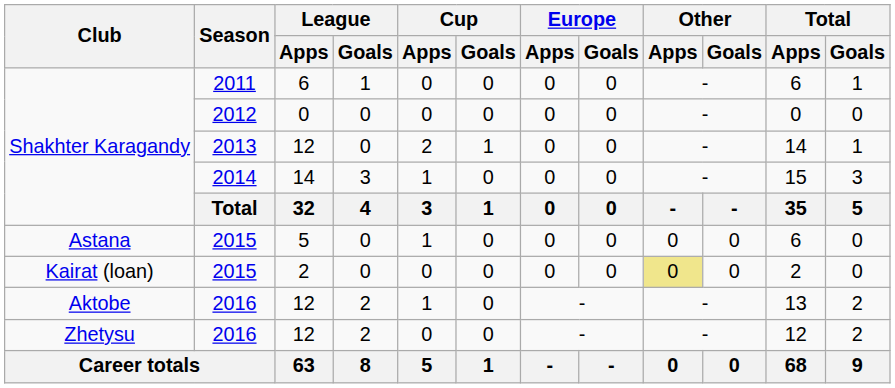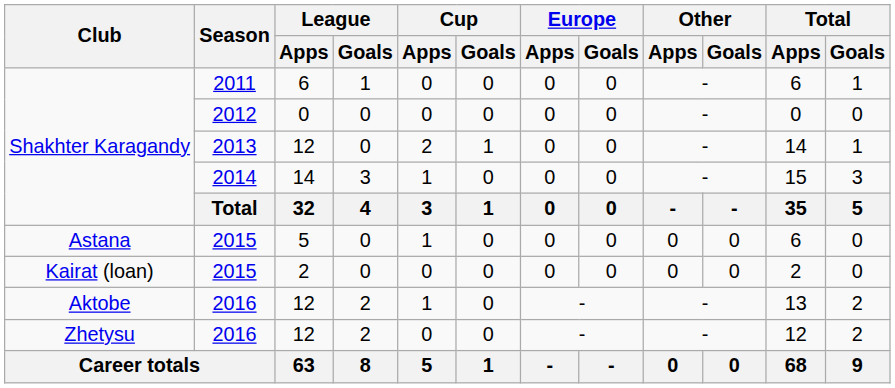(673, 271) khaki background -> (673, 271) no background
